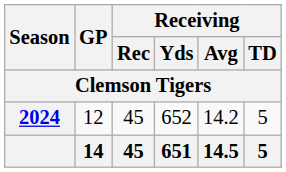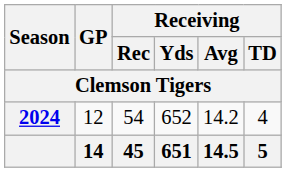(133, 118) 45 -> (133, 118) 54
(263, 118) 5 -> (263, 118) 4
